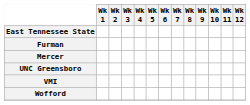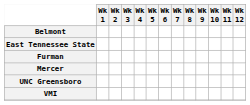+ row: (50, 31)
- row: (50, 93)
